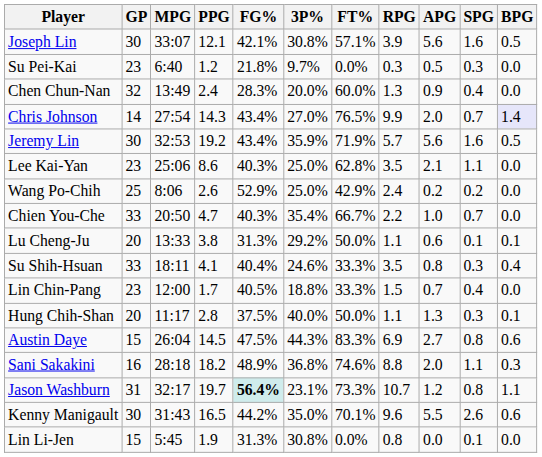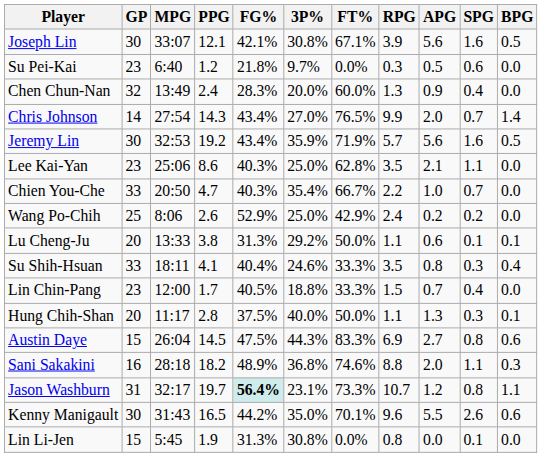(355, 41) 57.1% -> (355, 41) 67.1%
(473, 66) 0.3 -> (473, 66) 0.6
(511, 116) lavender background -> (511, 116) no background
rows swapped: (56, 215) <-> (54, 191)
